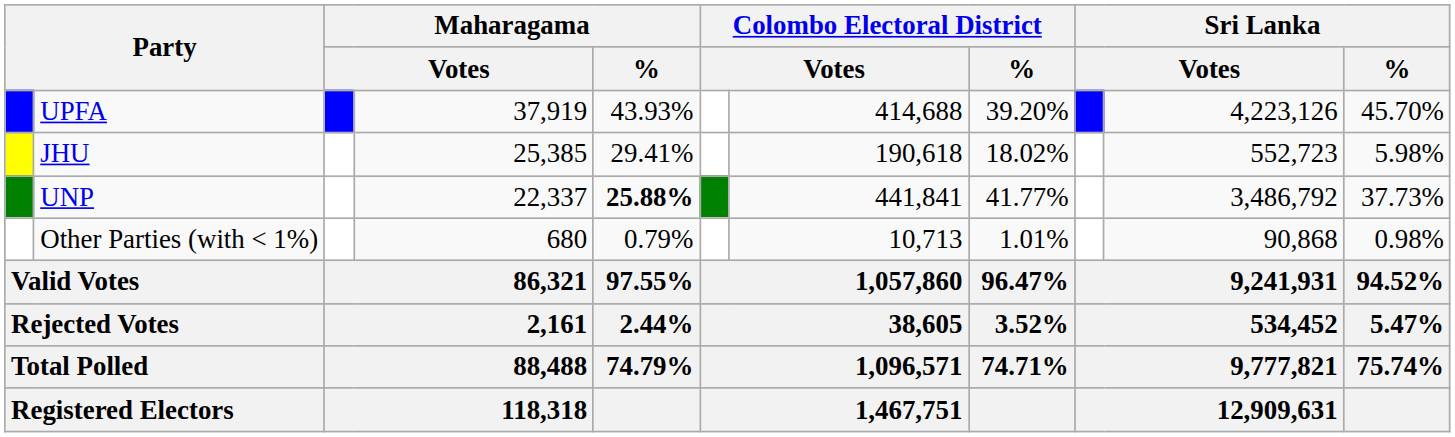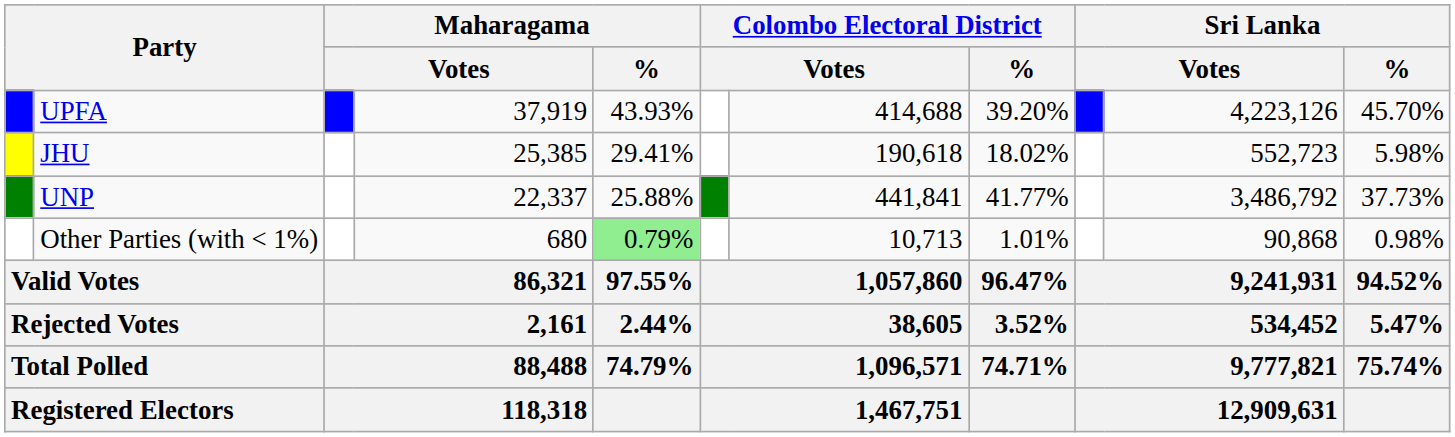(650, 196) bold -> (652, 196) normal
(659, 238) no background -> (659, 238) lightgreen background
